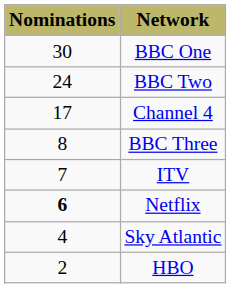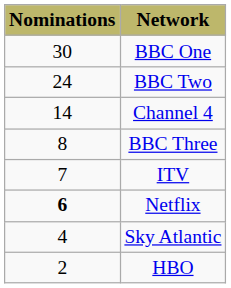(62, 112) 17 -> (62, 112) 14
